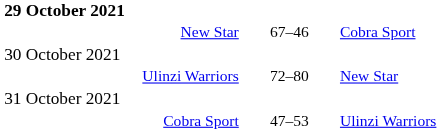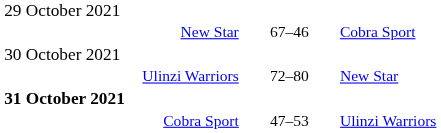(64, 10) bold -> (62, 10) normal
(62, 98) normal -> (64, 98) bold
